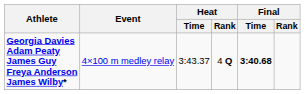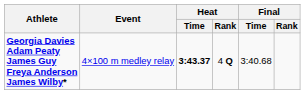(194, 62) normal -> (194, 62) bold
(256, 62) bold -> (256, 62) normal
